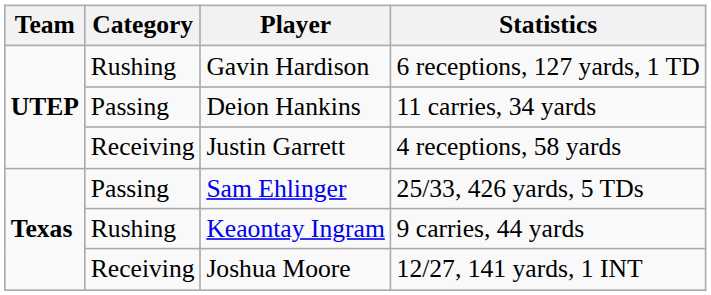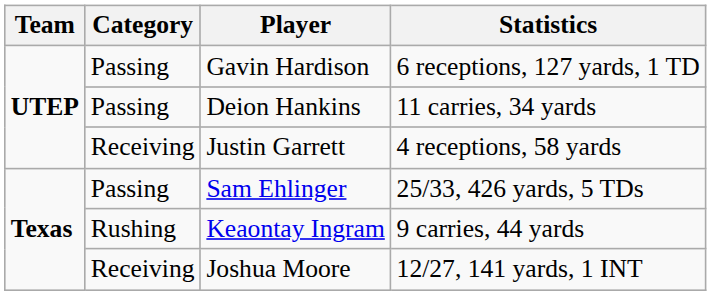(133, 66) Rushing -> (130, 66) Passing
